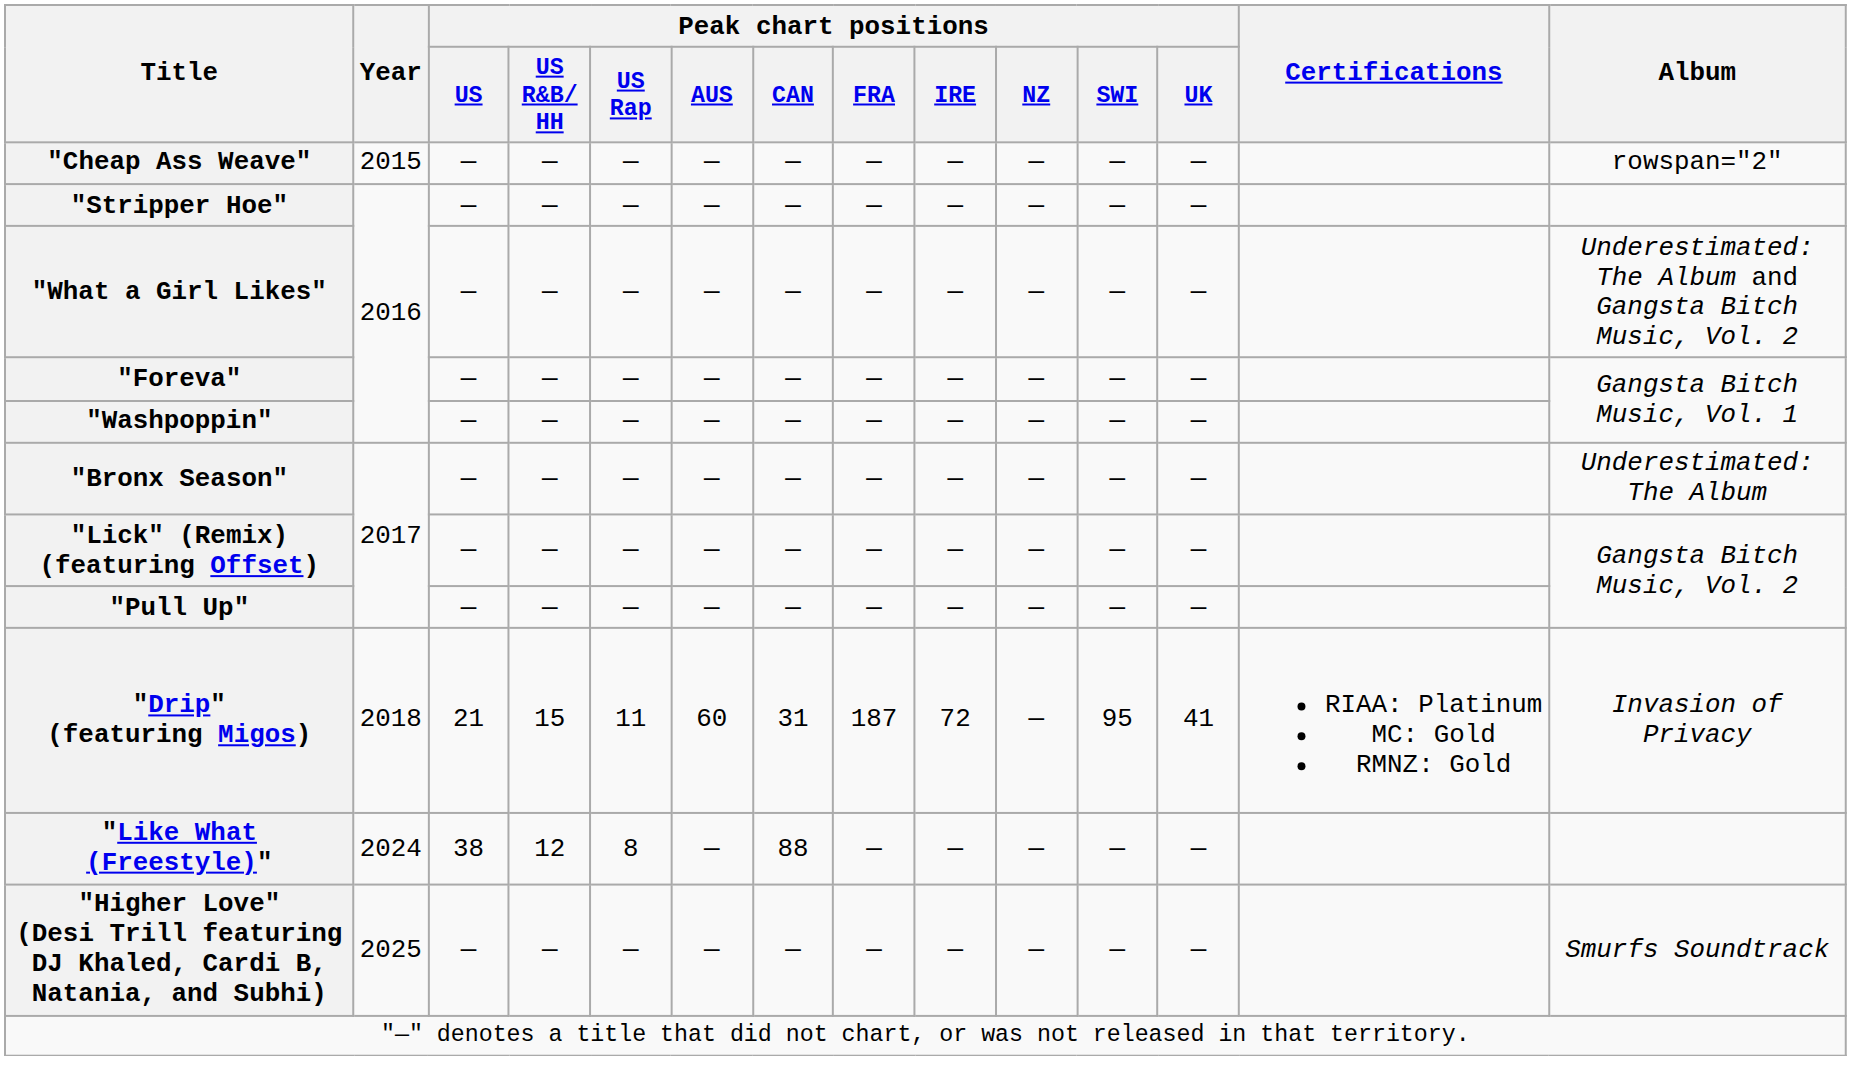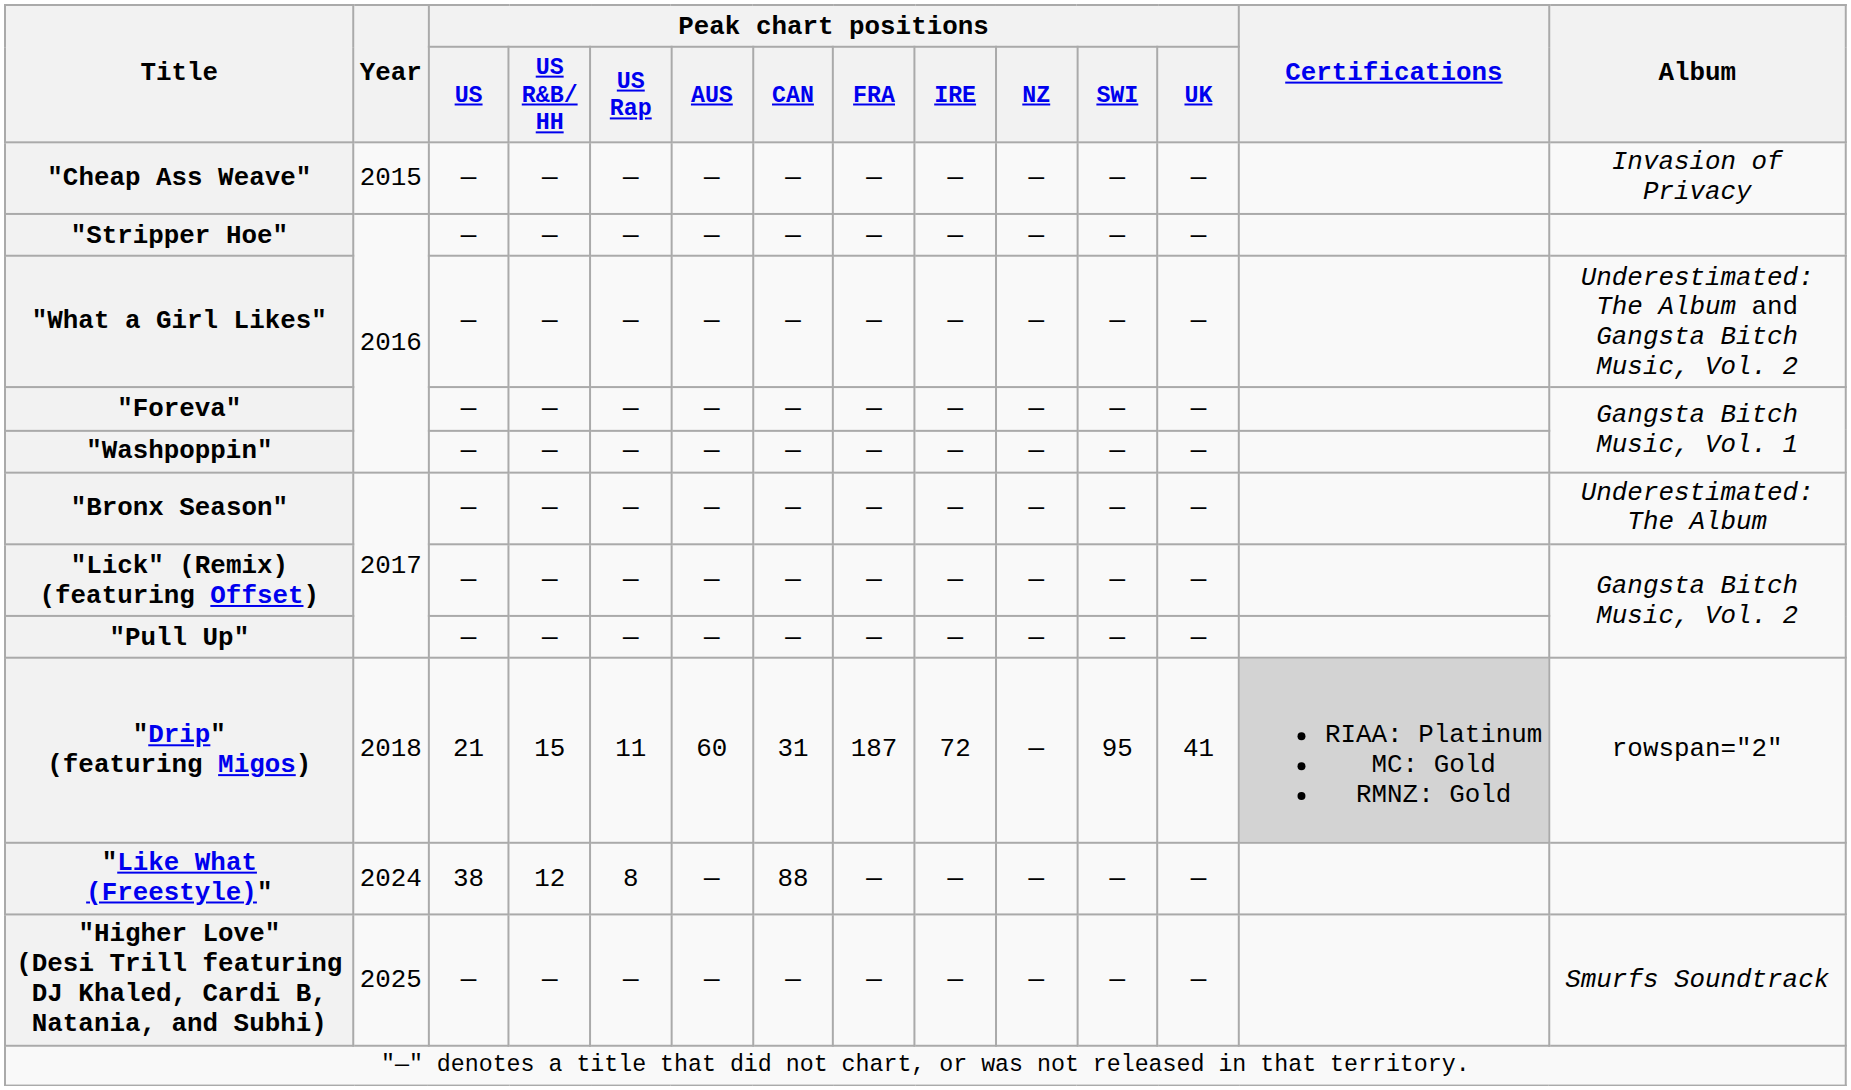(1697, 163) rowspan="2" -> (1697, 178) Invasion of Privacy
(1394, 735) no background -> (1394, 765) lightgrey background
(1697, 720) Invasion of Privacy -> (1697, 750) rowspan="2"
